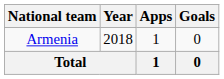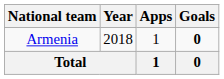(197, 39) normal -> (197, 39) bold
